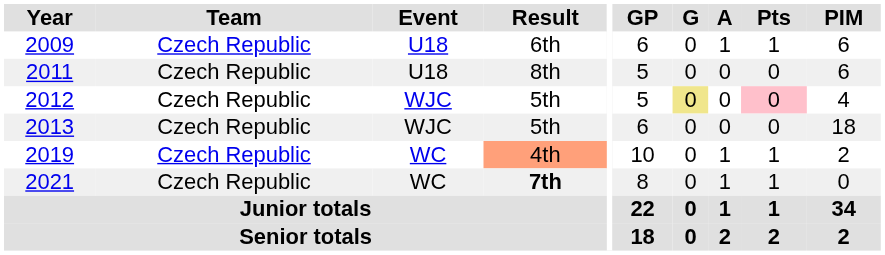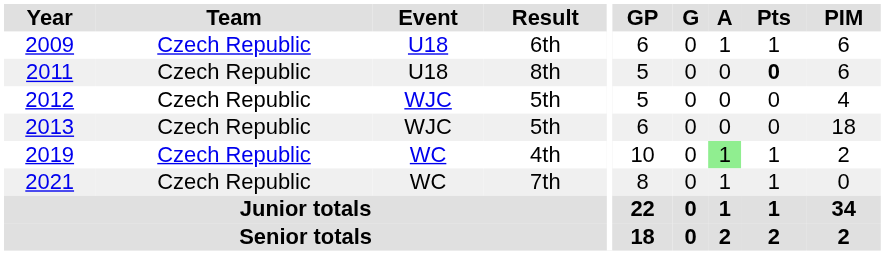(774, 72) normal -> (774, 72) bold
(691, 99) khaki background -> (691, 99) no background
(774, 99) pink background -> (774, 99) no background
(545, 154) lightsalmon background -> (545, 154) no background
(725, 154) no background -> (725, 154) lightgreen background
(545, 181) bold -> (545, 181) normal
